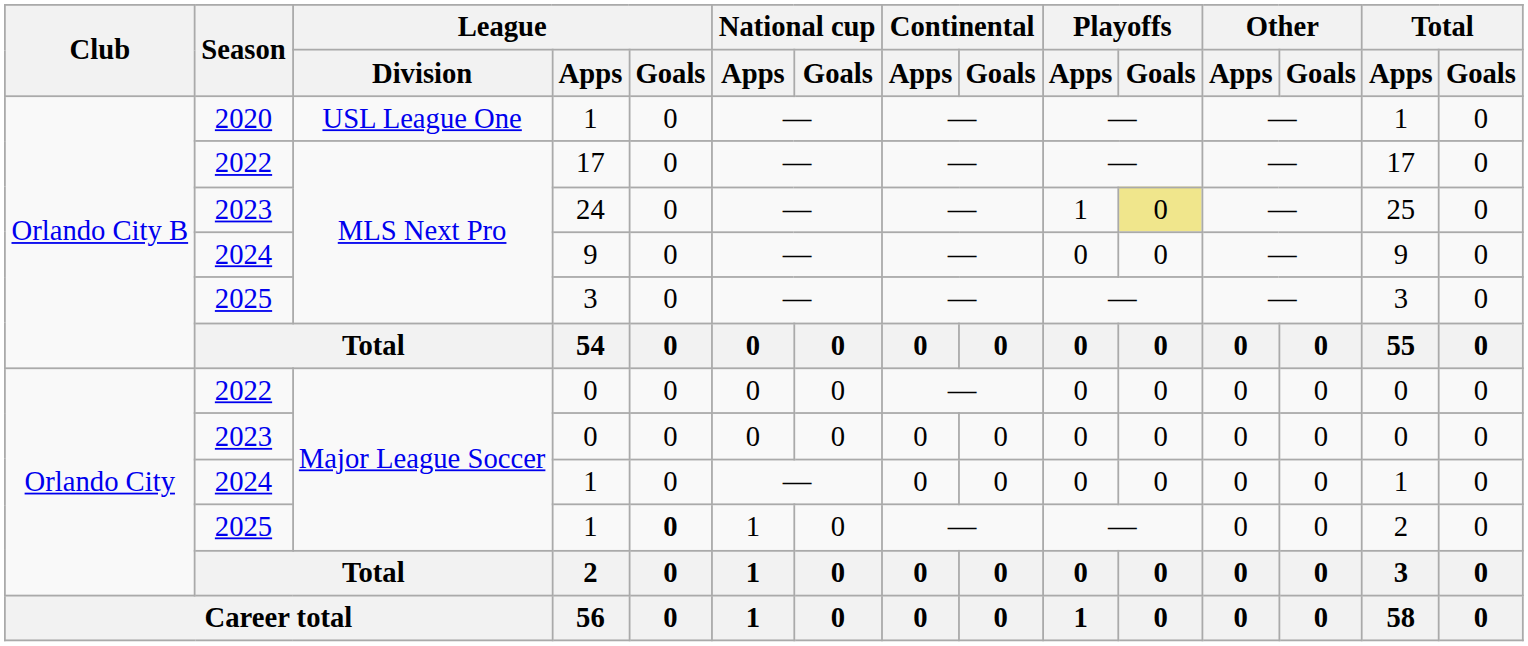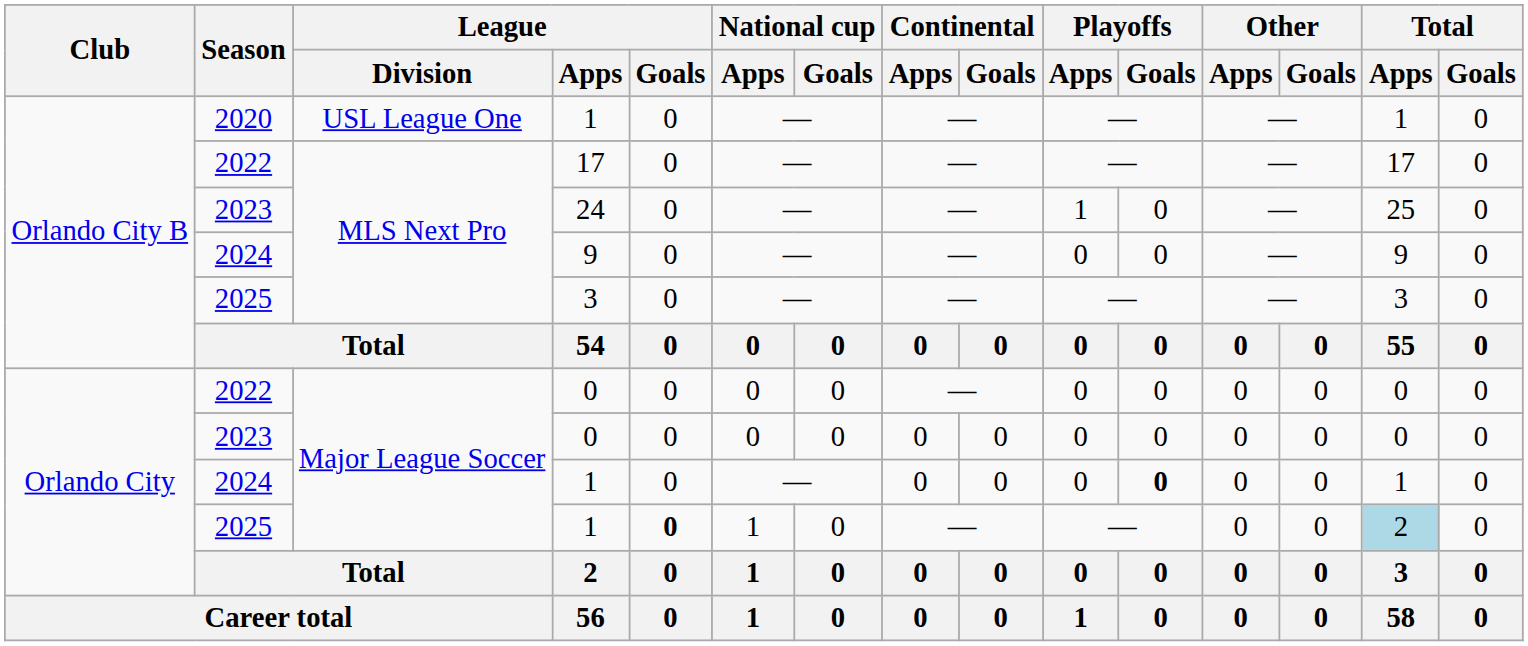(1161, 208) khaki background -> (1161, 208) no background
(1161, 481) normal -> (1161, 481) bold
(1401, 526) no background -> (1401, 526) lightblue background
